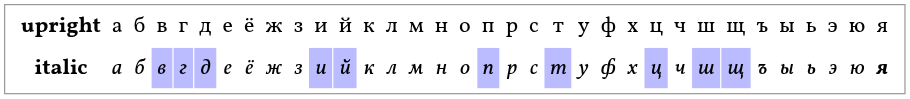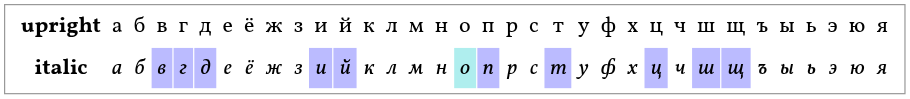(465, 68) no background -> (465, 68) paleturquoise background
(882, 68) bold -> (882, 68) normal
